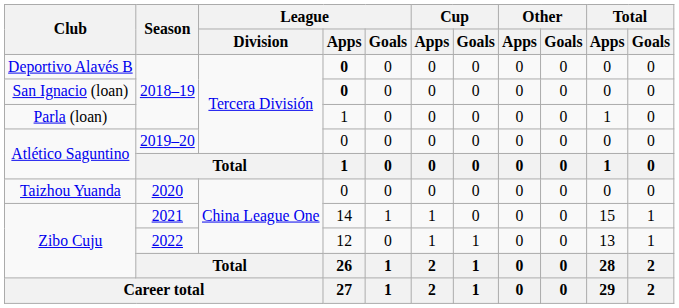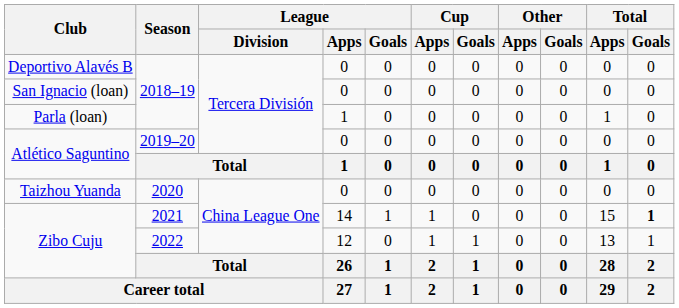(344, 66) bold -> (344, 66) normal
(344, 91) bold -> (344, 91) normal
(651, 215) normal -> (651, 215) bold
